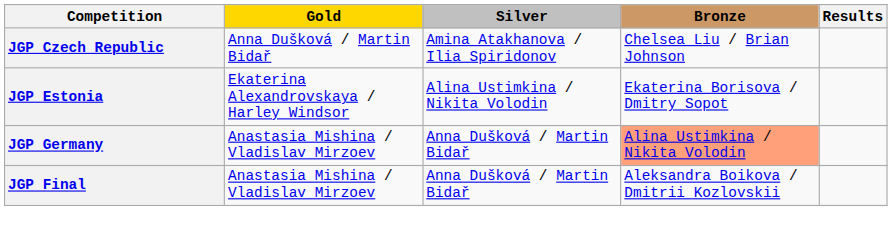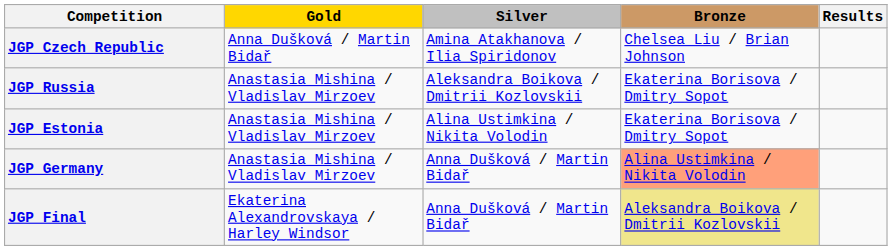+ row: (51, 88)
(302, 97) Ekaterina Alexandrovskaya / Harley Windsor -> (310, 128) Anastasia Mishina / Vladislav Mirzoev
(310, 185) Anastasia Mishina / Vladislav Mirzoev -> (302, 217) Ekaterina Alexandrovskaya / Harley Windsor
(711, 185) no background -> (711, 217) khaki background
